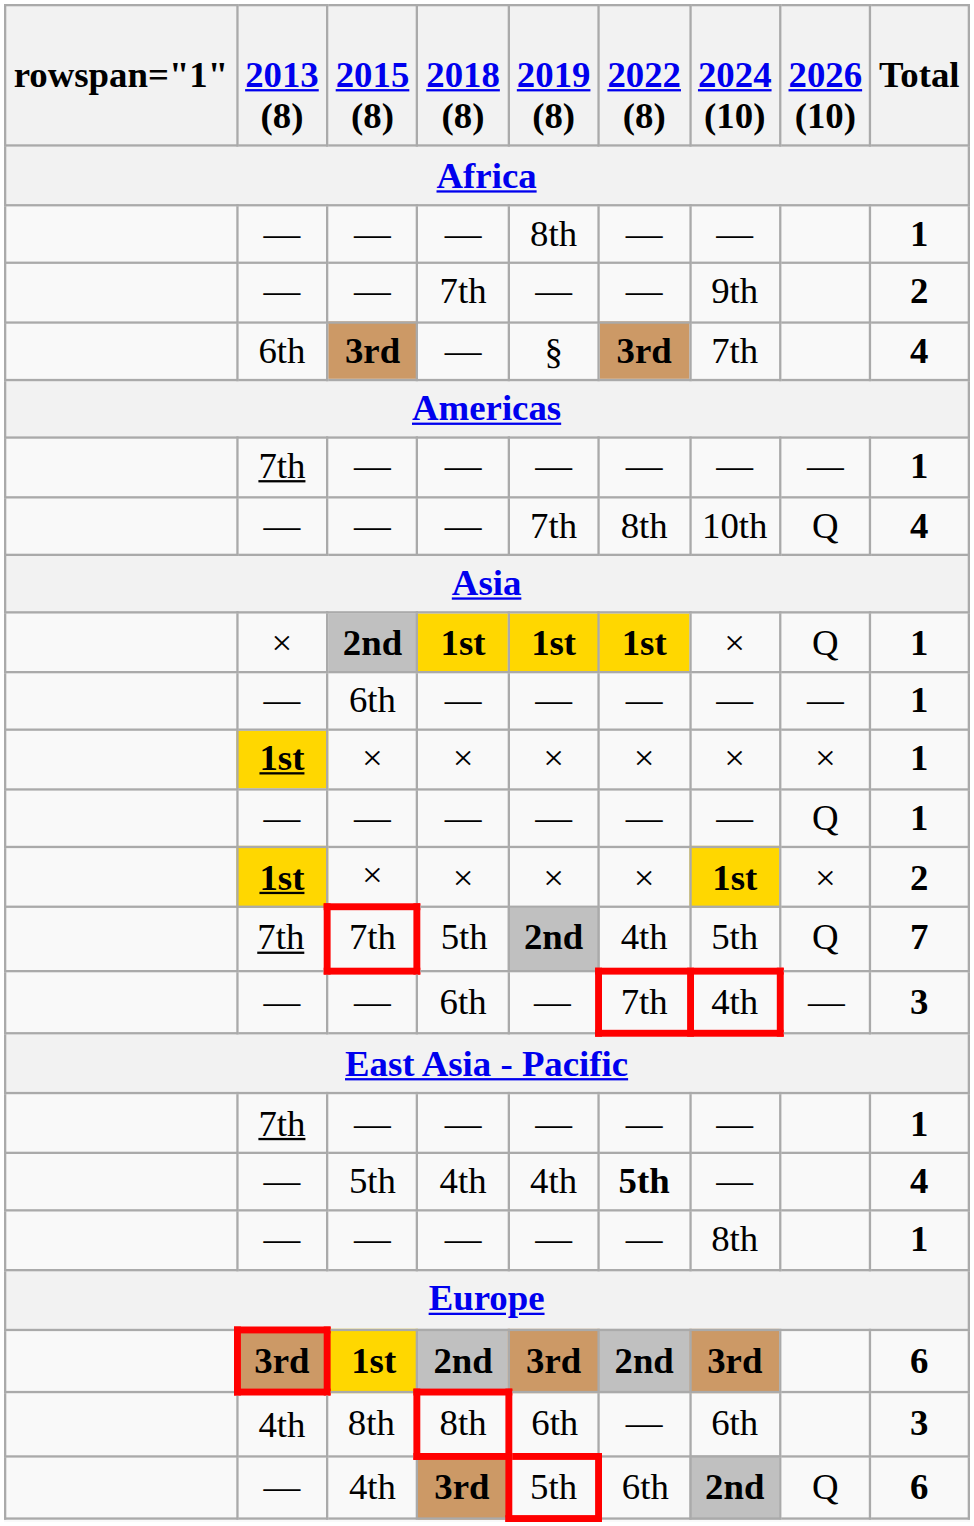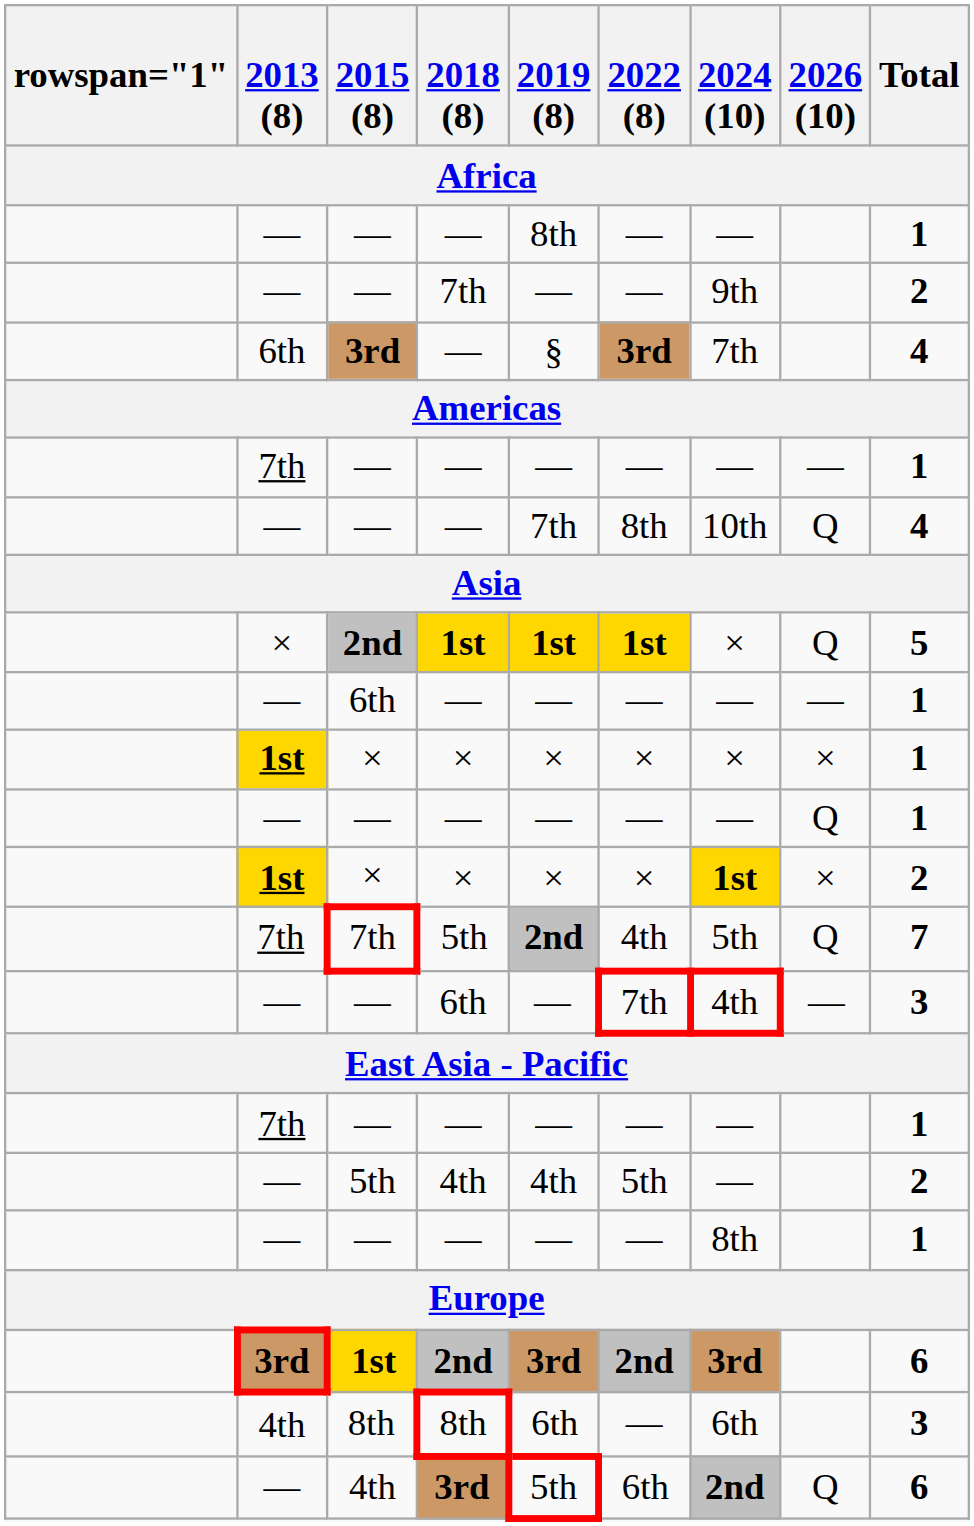(919, 641) 1 -> (919, 641) 5
(644, 1180) bold -> (644, 1180) normal
(919, 1180) 4 -> (919, 1180) 2
